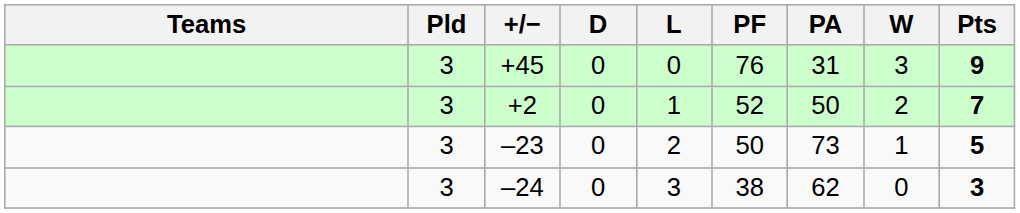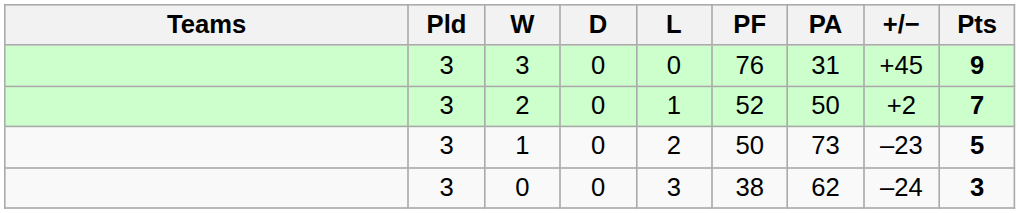columns swapped: (901, 24) <-> (522, 24)
